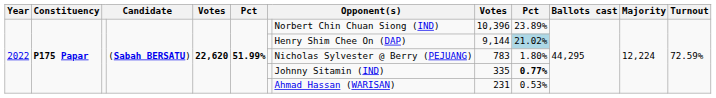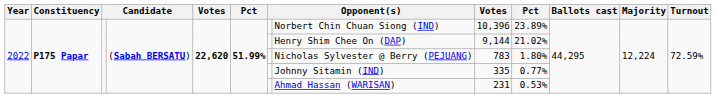(531, 41) lightblue background -> (531, 41) no background
(533, 71) bold -> (533, 71) normal
